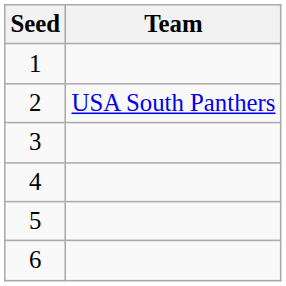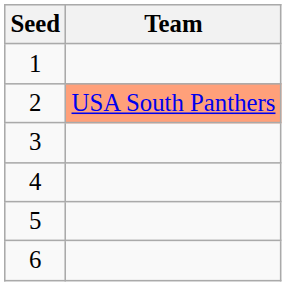(173, 102) no background -> (173, 102) lightsalmon background
